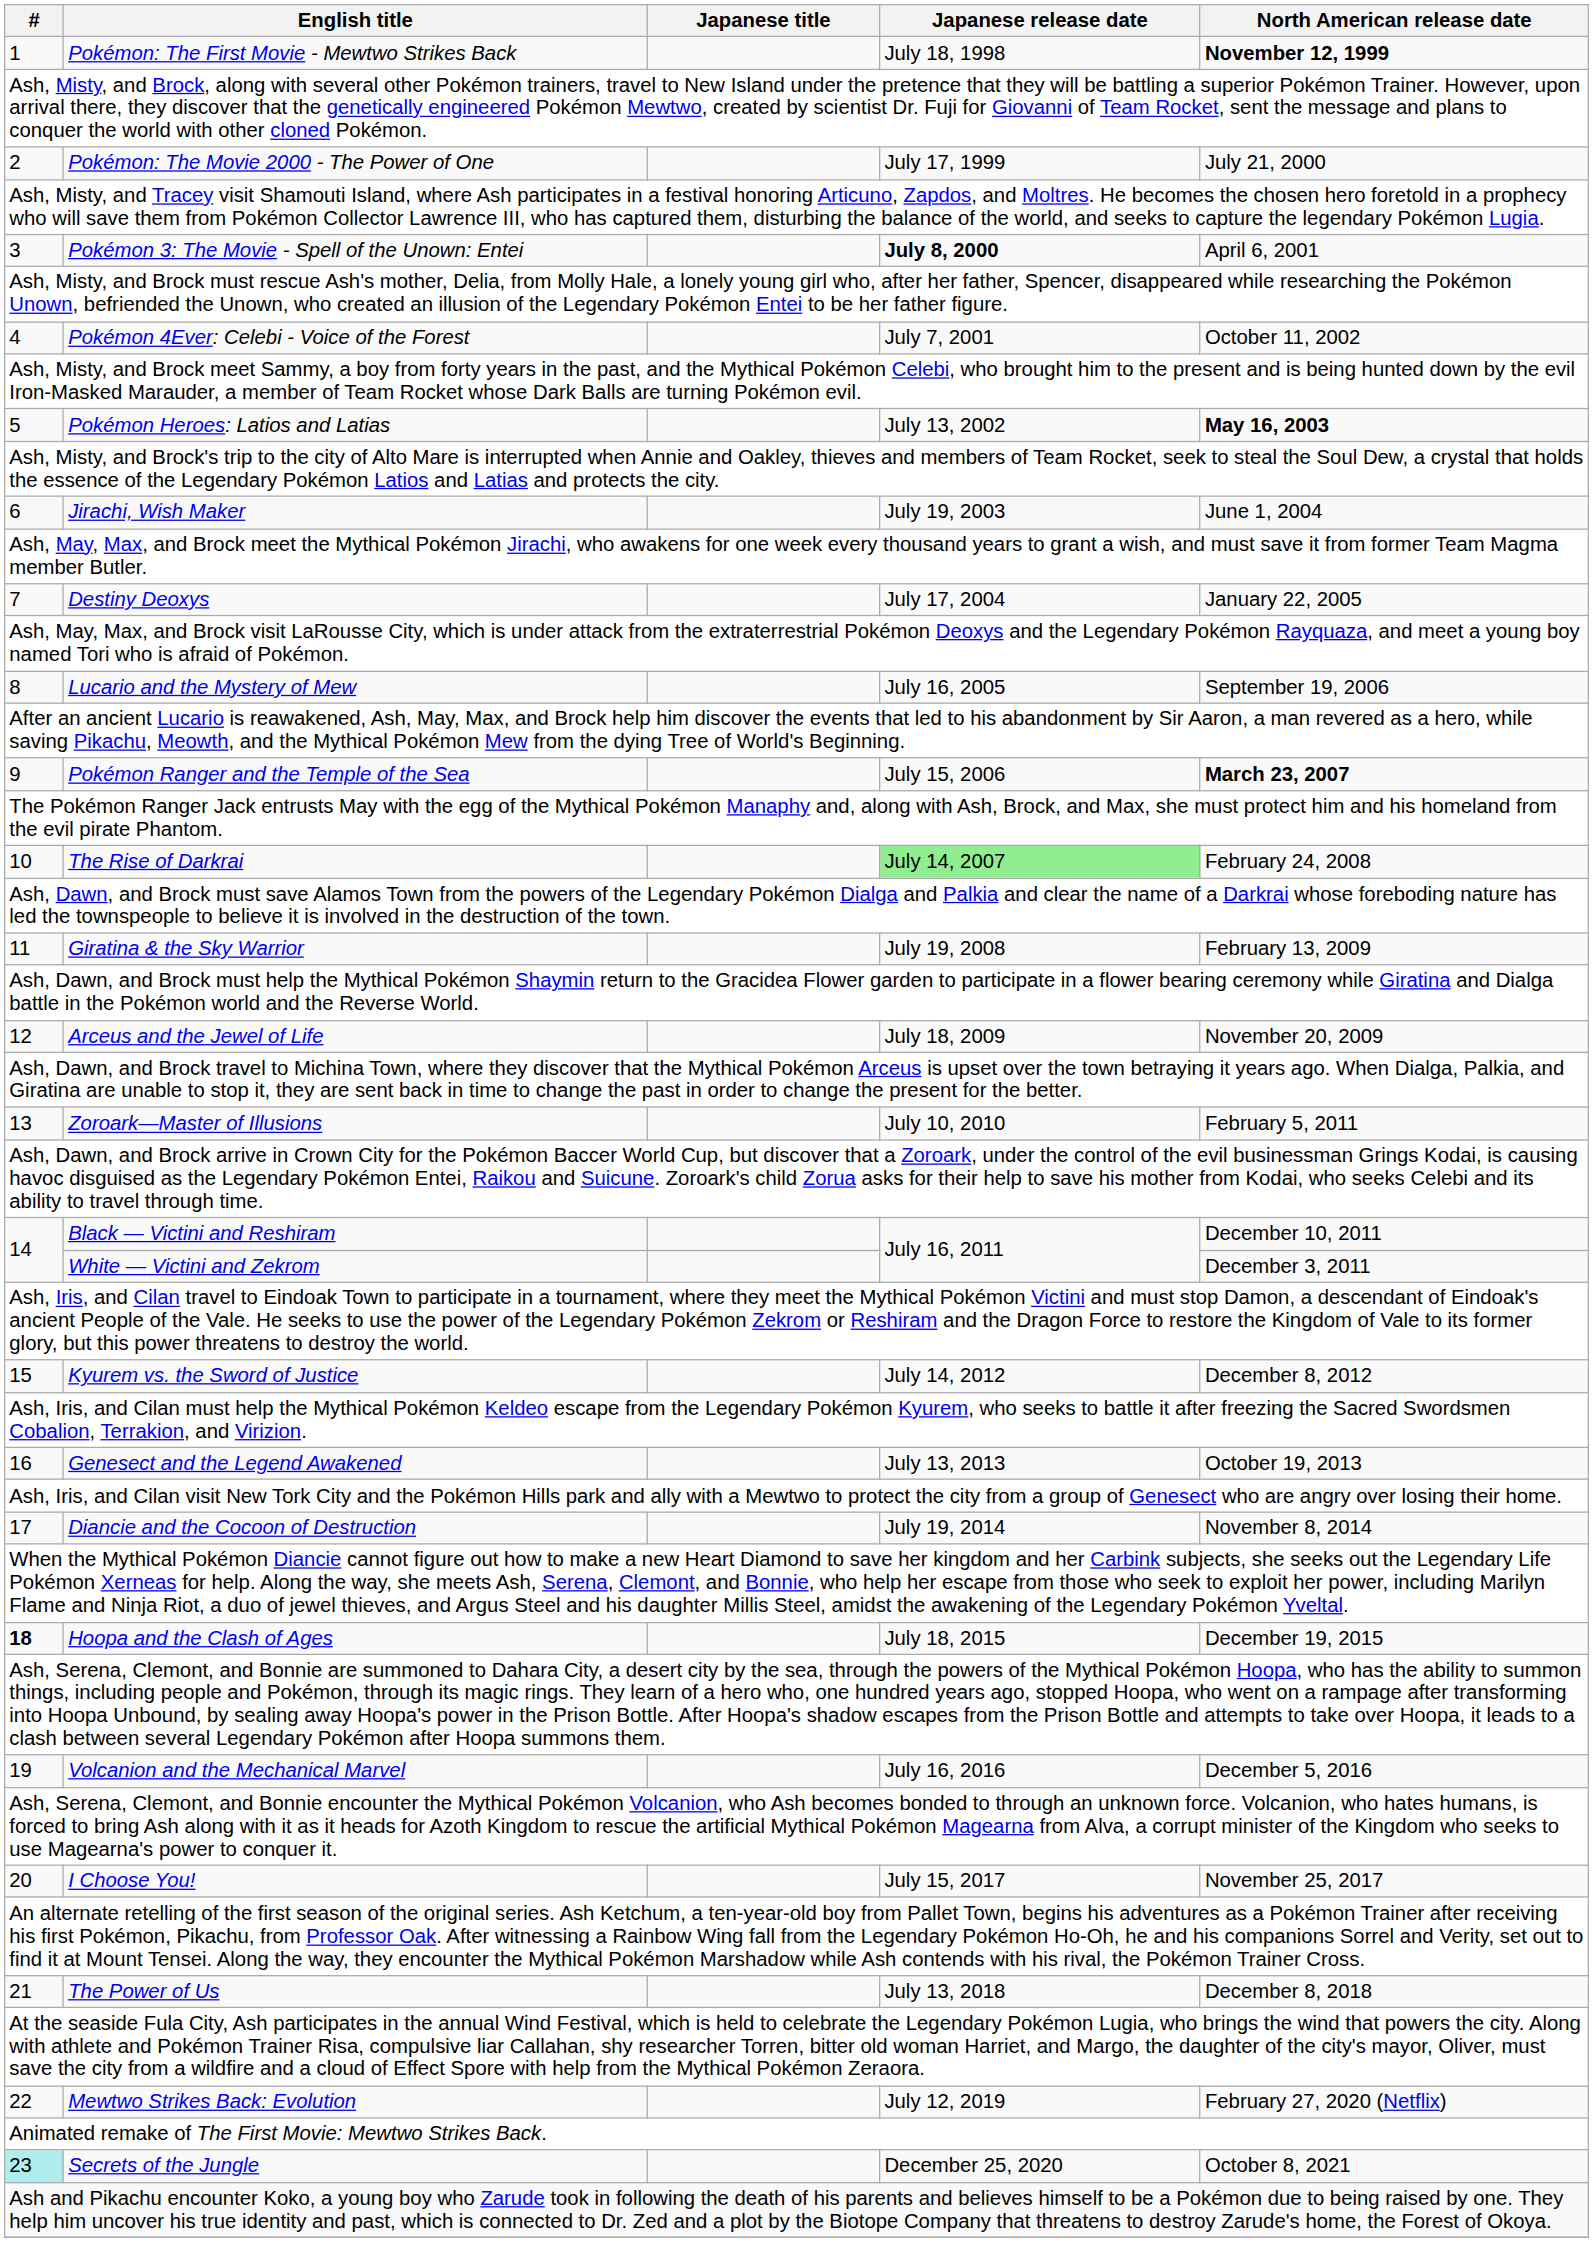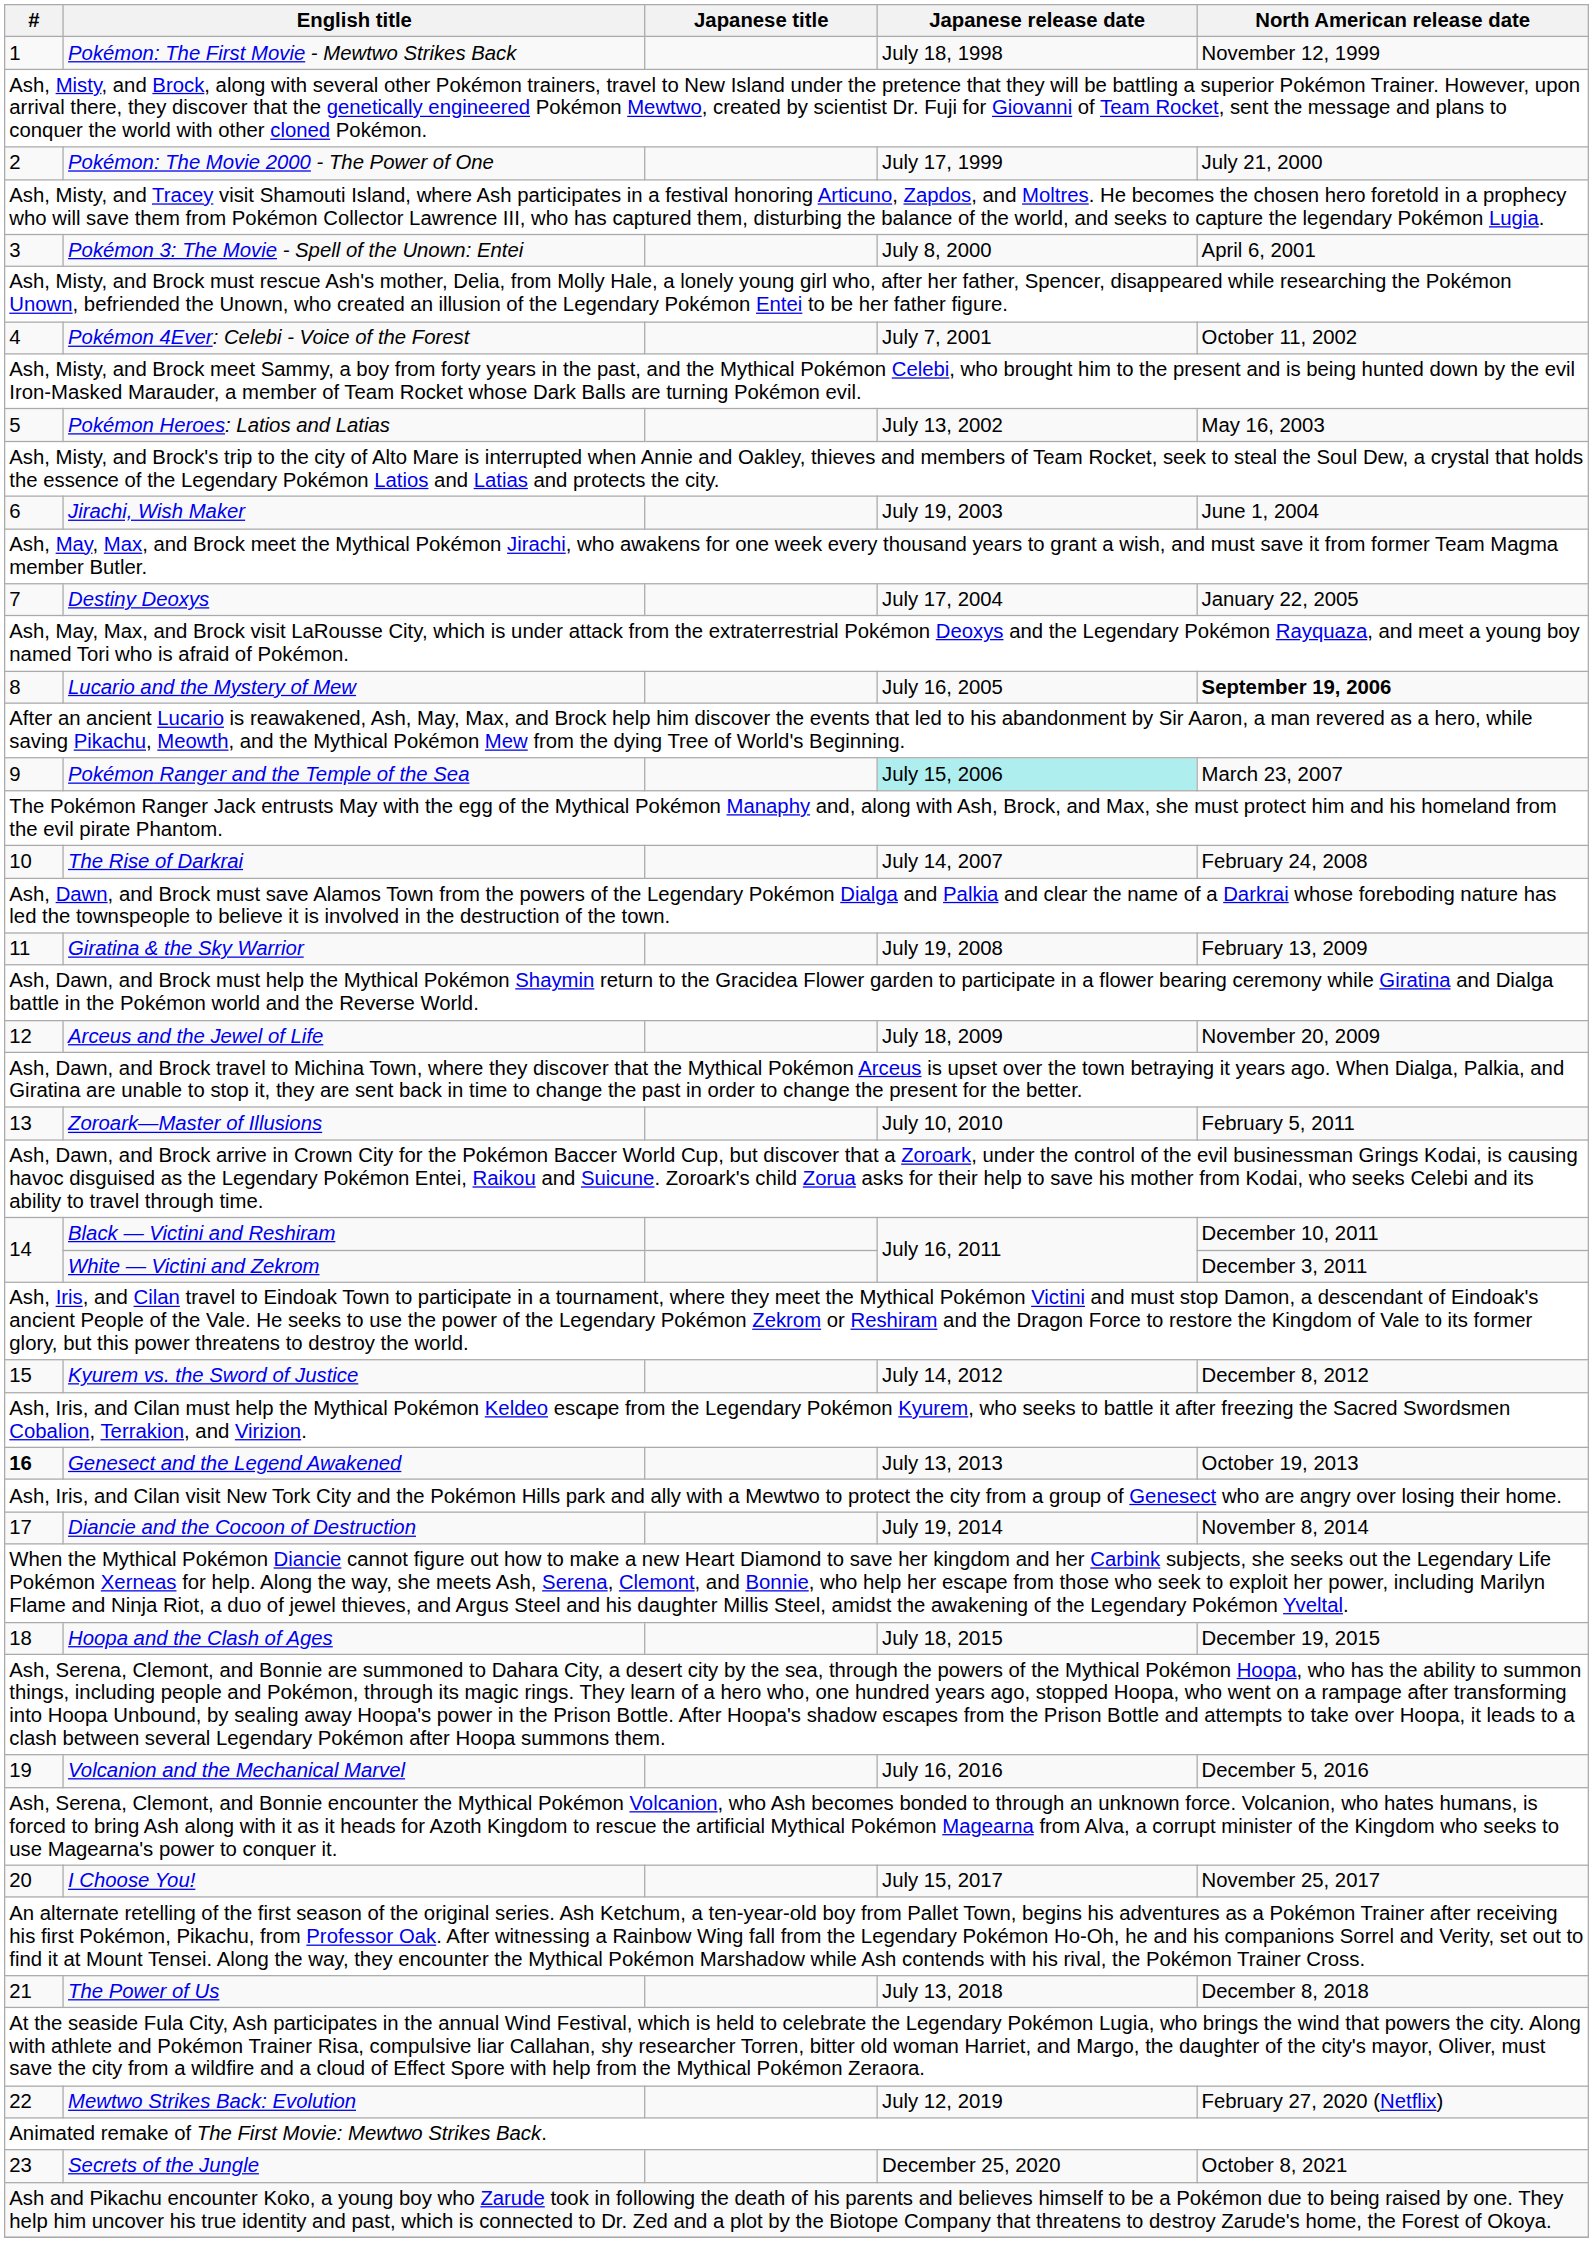(1297, 52) bold -> (1291, 52) normal
(941, 250) bold -> (937, 250) normal
(1267, 424) bold -> (1263, 424) normal
(1297, 686) normal -> (1296, 686) bold
(945, 774) no background -> (942, 774) paleturquoise background
(1277, 774) bold -> (1272, 774) normal
(945, 861) lightgreen background -> (942, 861) no background
(21, 1463) normal -> (21, 1463) bold
(21, 1637) bold -> (21, 1637) normal
(21, 2165) paleturquoise background -> (21, 2165) no background
